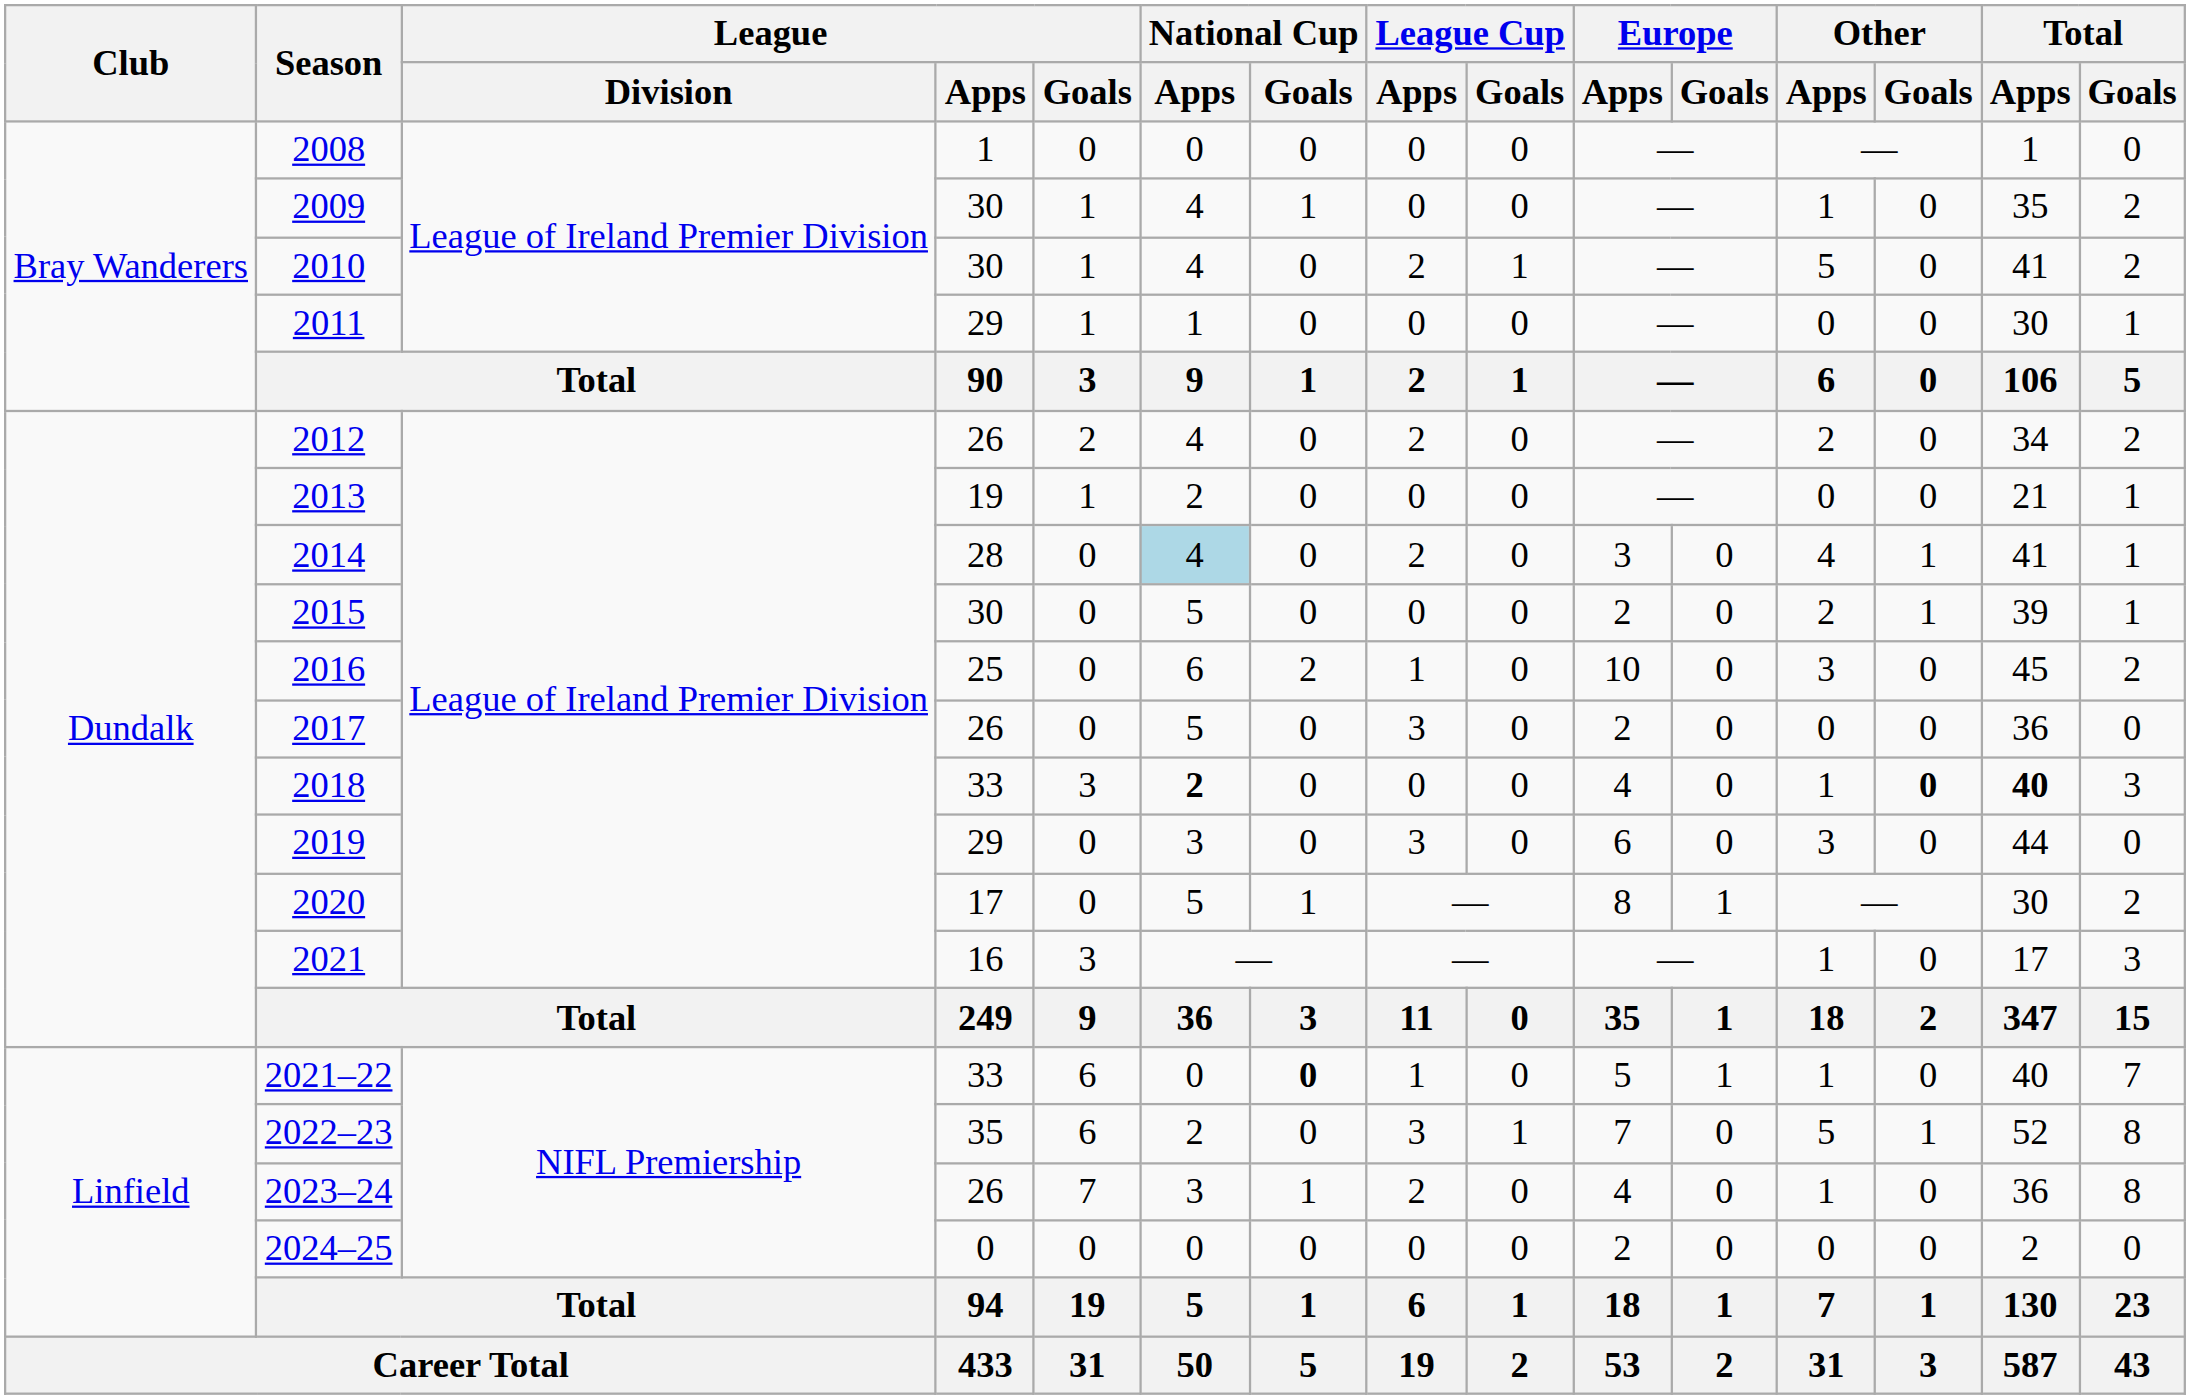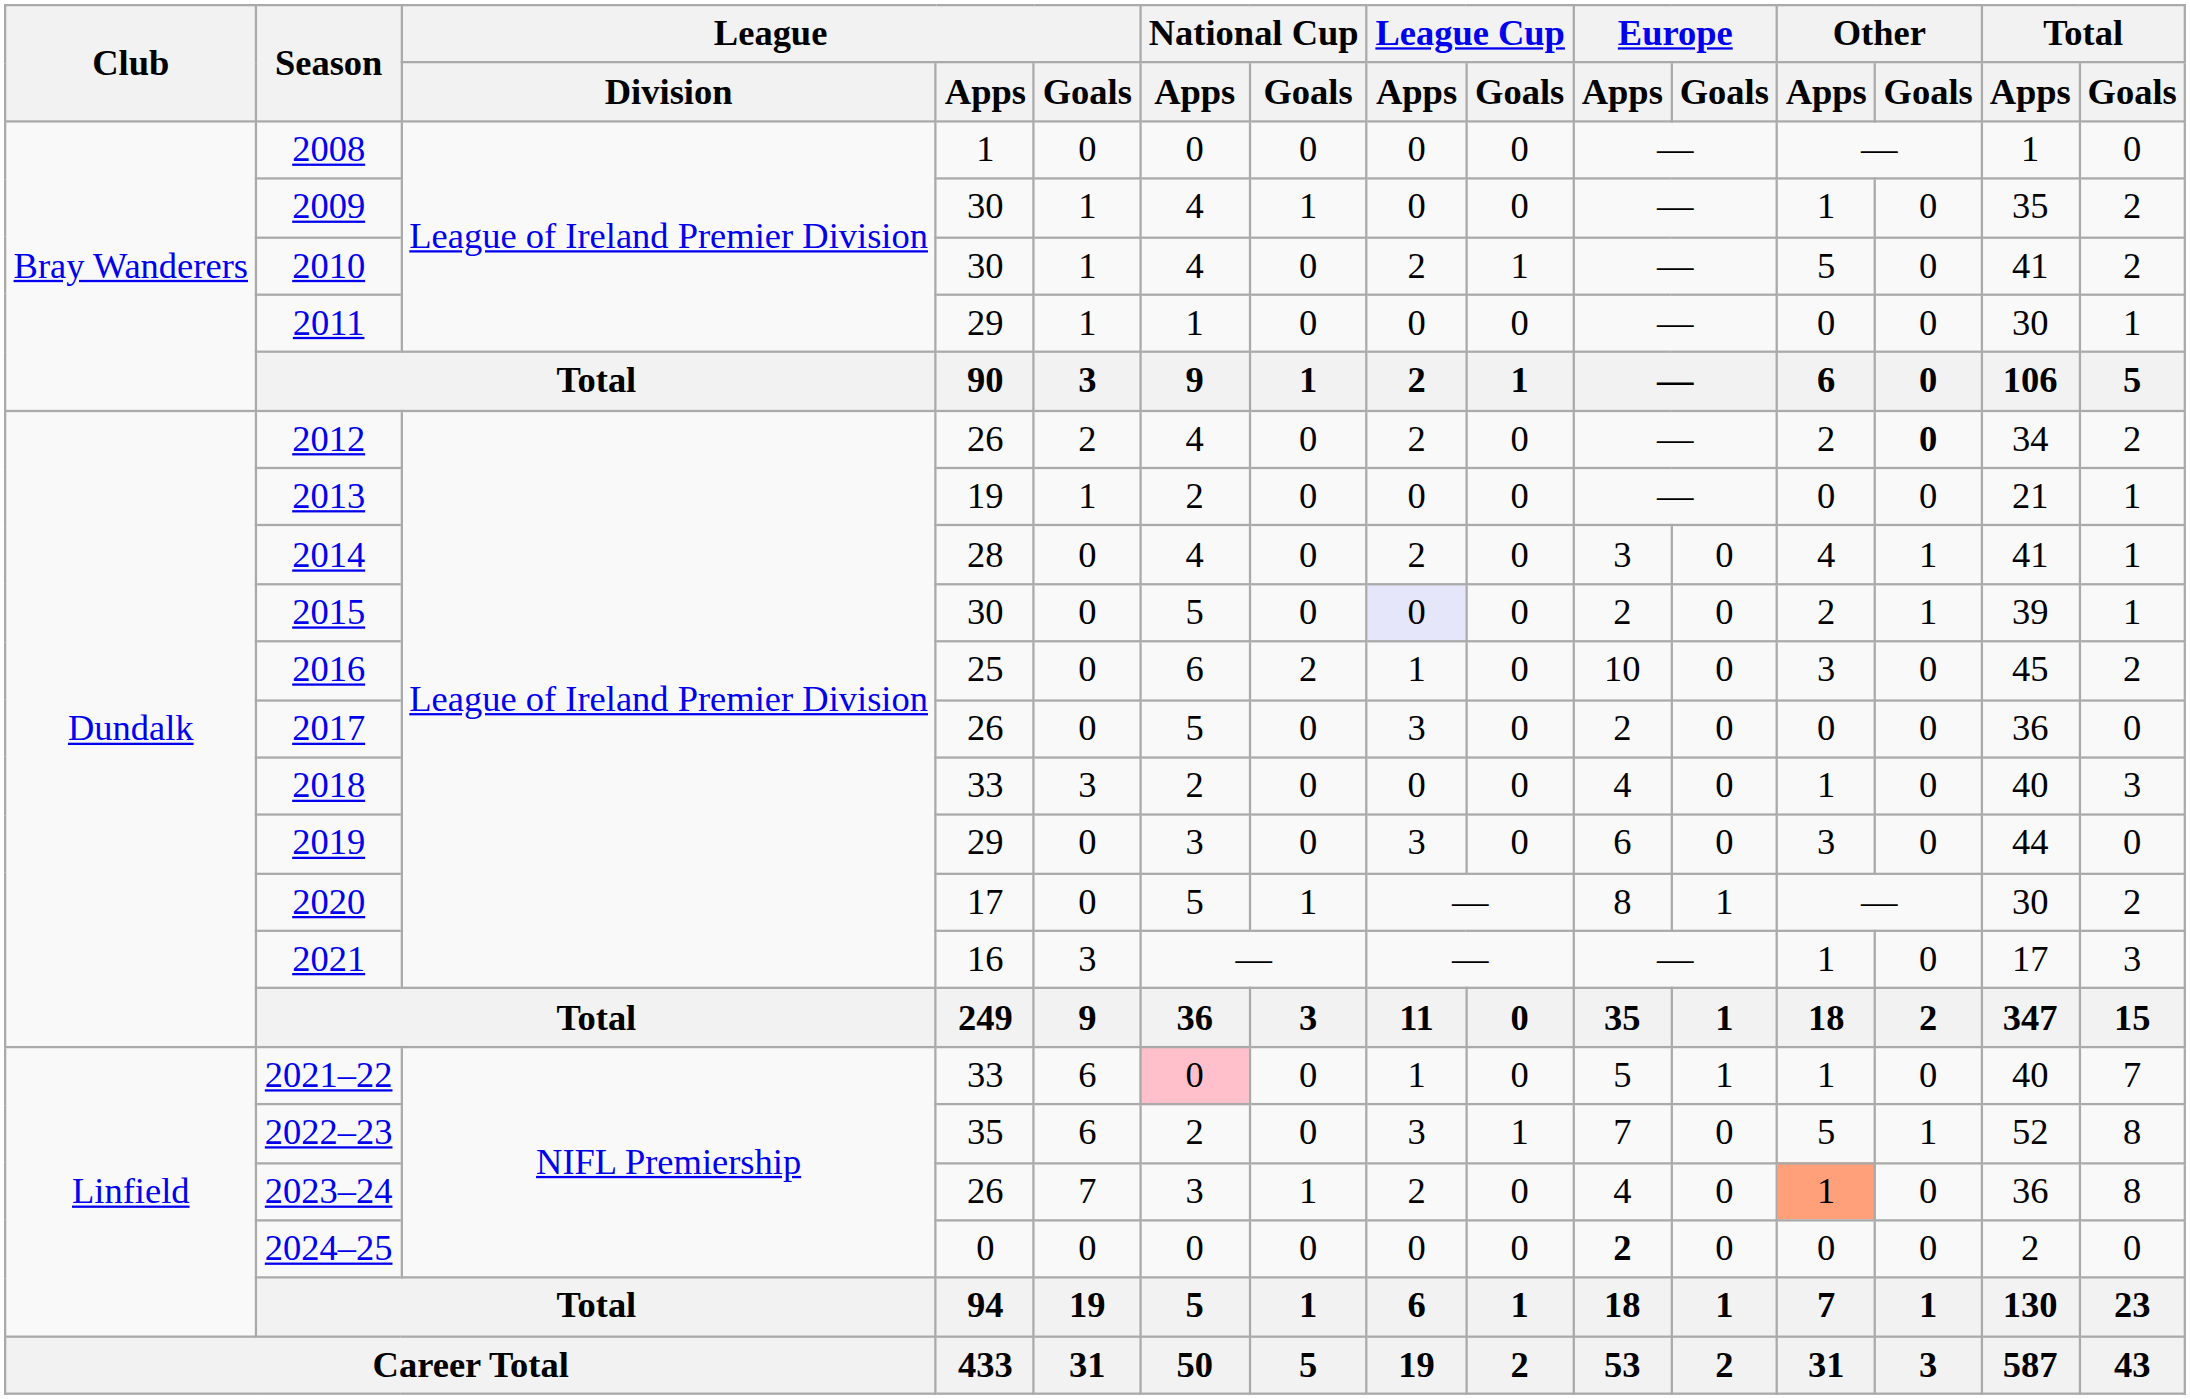(1928, 438) normal -> (1928, 438) bold
(1195, 554) lightblue background -> (1195, 554) no background
(1416, 611) no background -> (1416, 611) lavender background
(1195, 785) bold -> (1195, 785) normal
(1928, 785) bold -> (1928, 785) normal
(2030, 785) bold -> (2030, 785) normal
(1195, 1074) no background -> (1195, 1074) pink background
(1308, 1074) bold -> (1308, 1074) normal
(1826, 1190) no background -> (1826, 1190) lightsalmon background
(1622, 1248) normal -> (1622, 1248) bold
